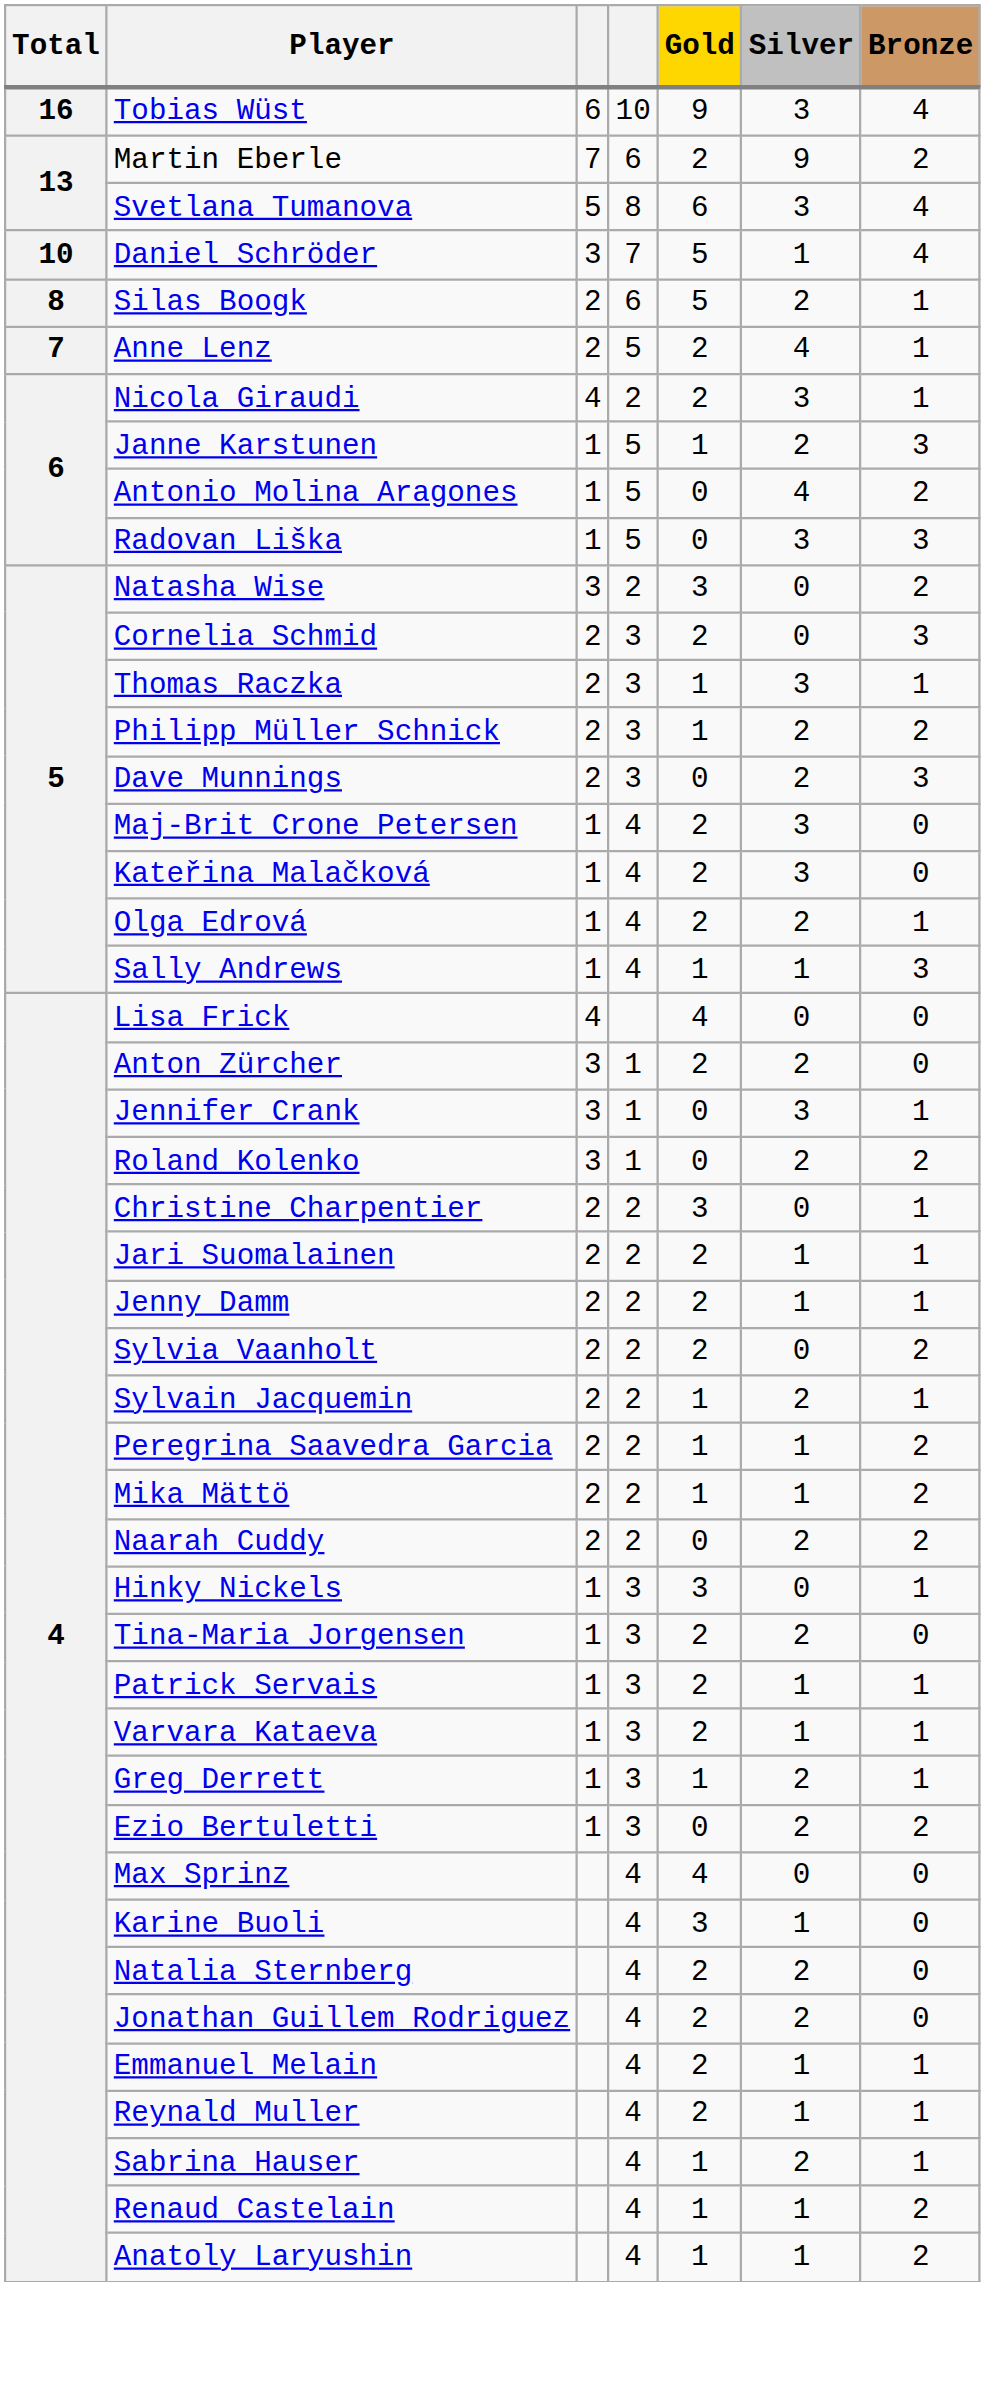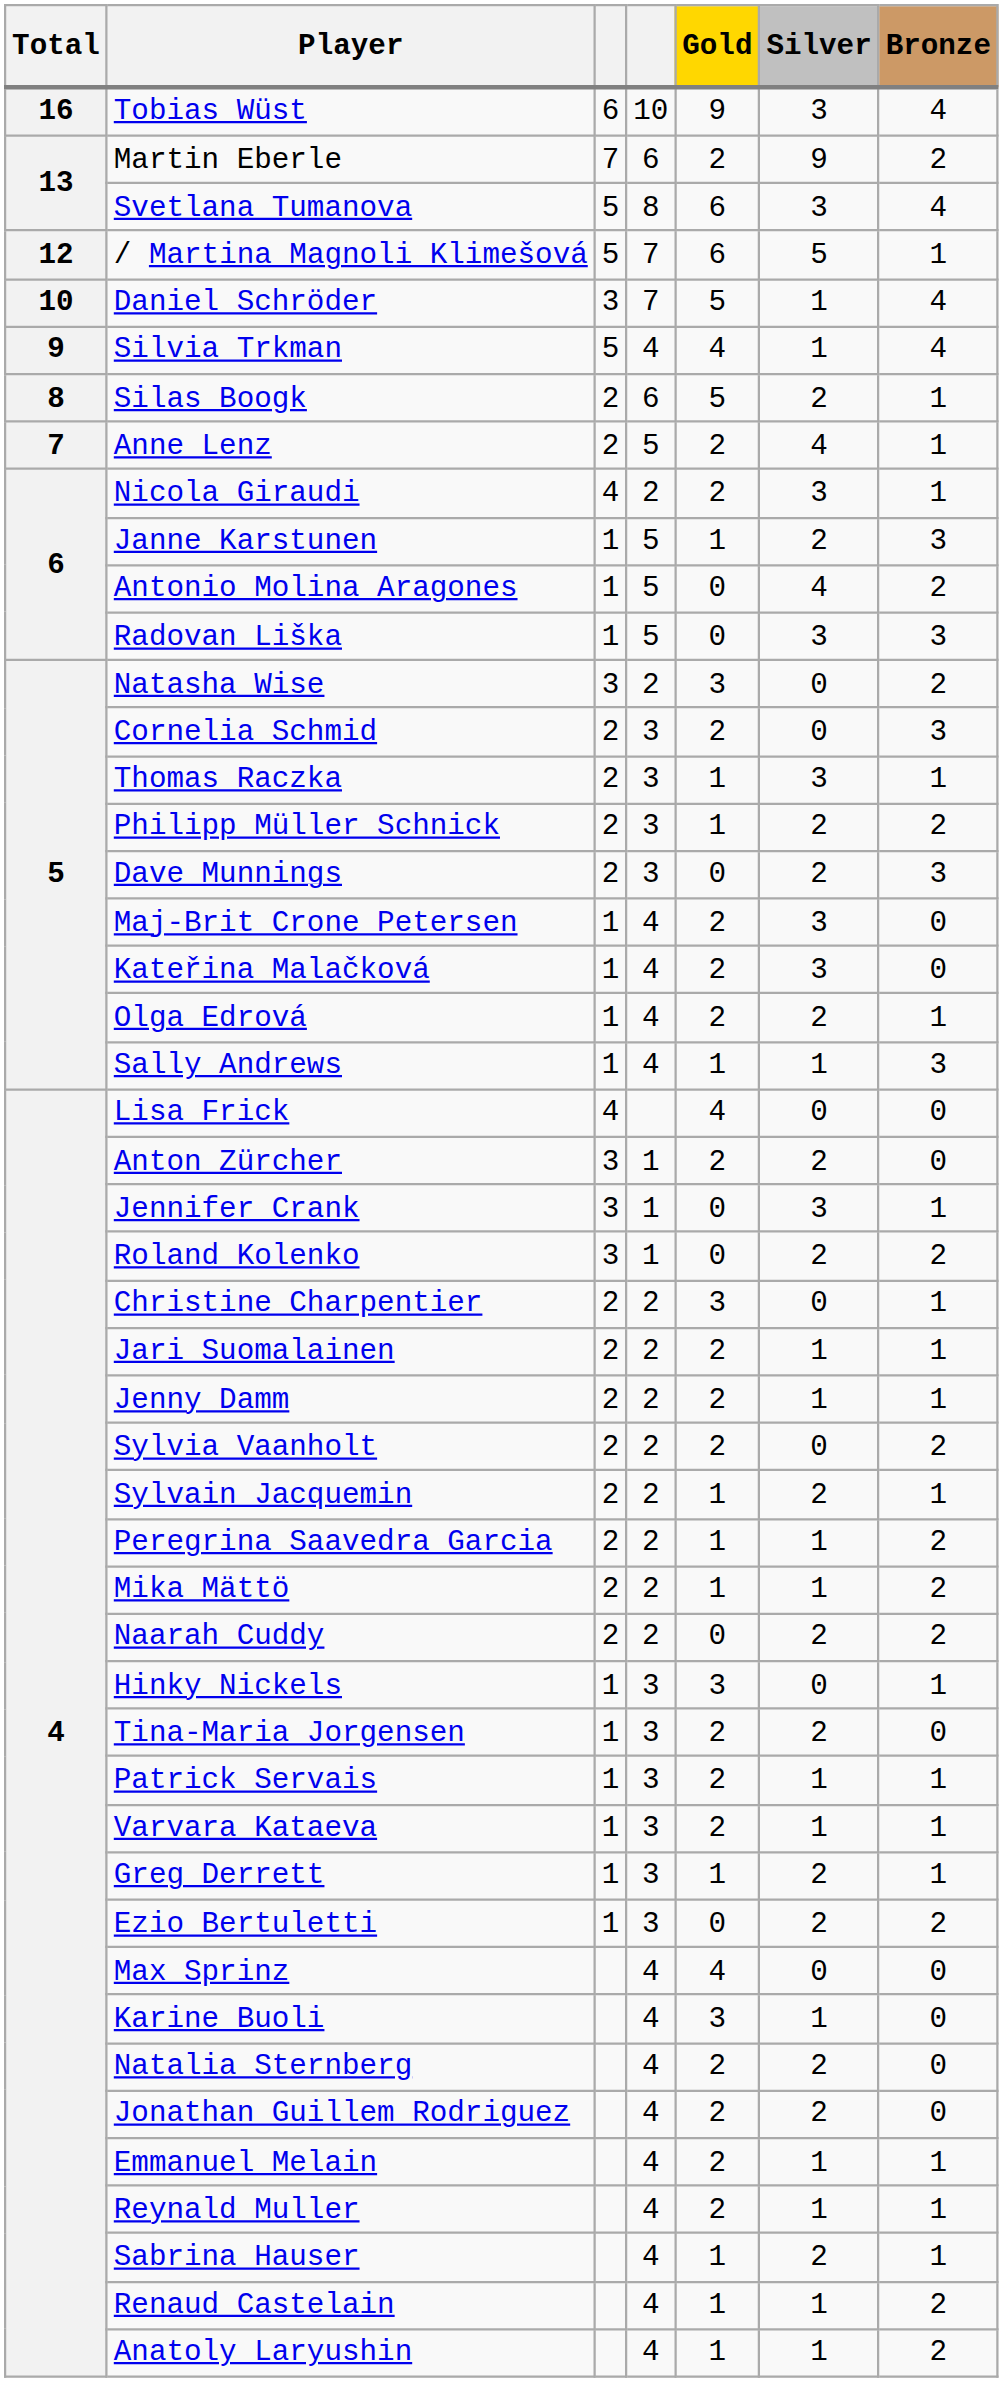+ row: (351, 255)
+ row: (228, 350)
